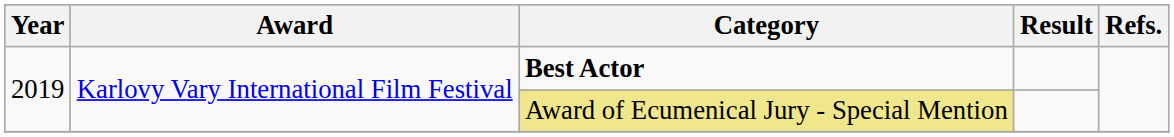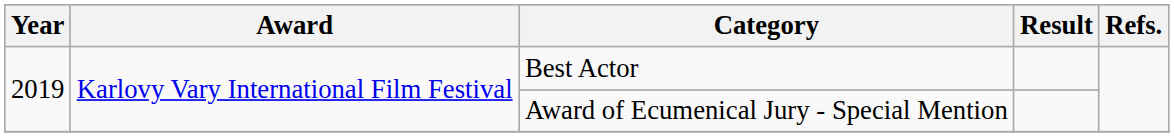(585, 68) bold -> (582, 68) normal
(766, 110) khaki background -> (766, 110) no background
